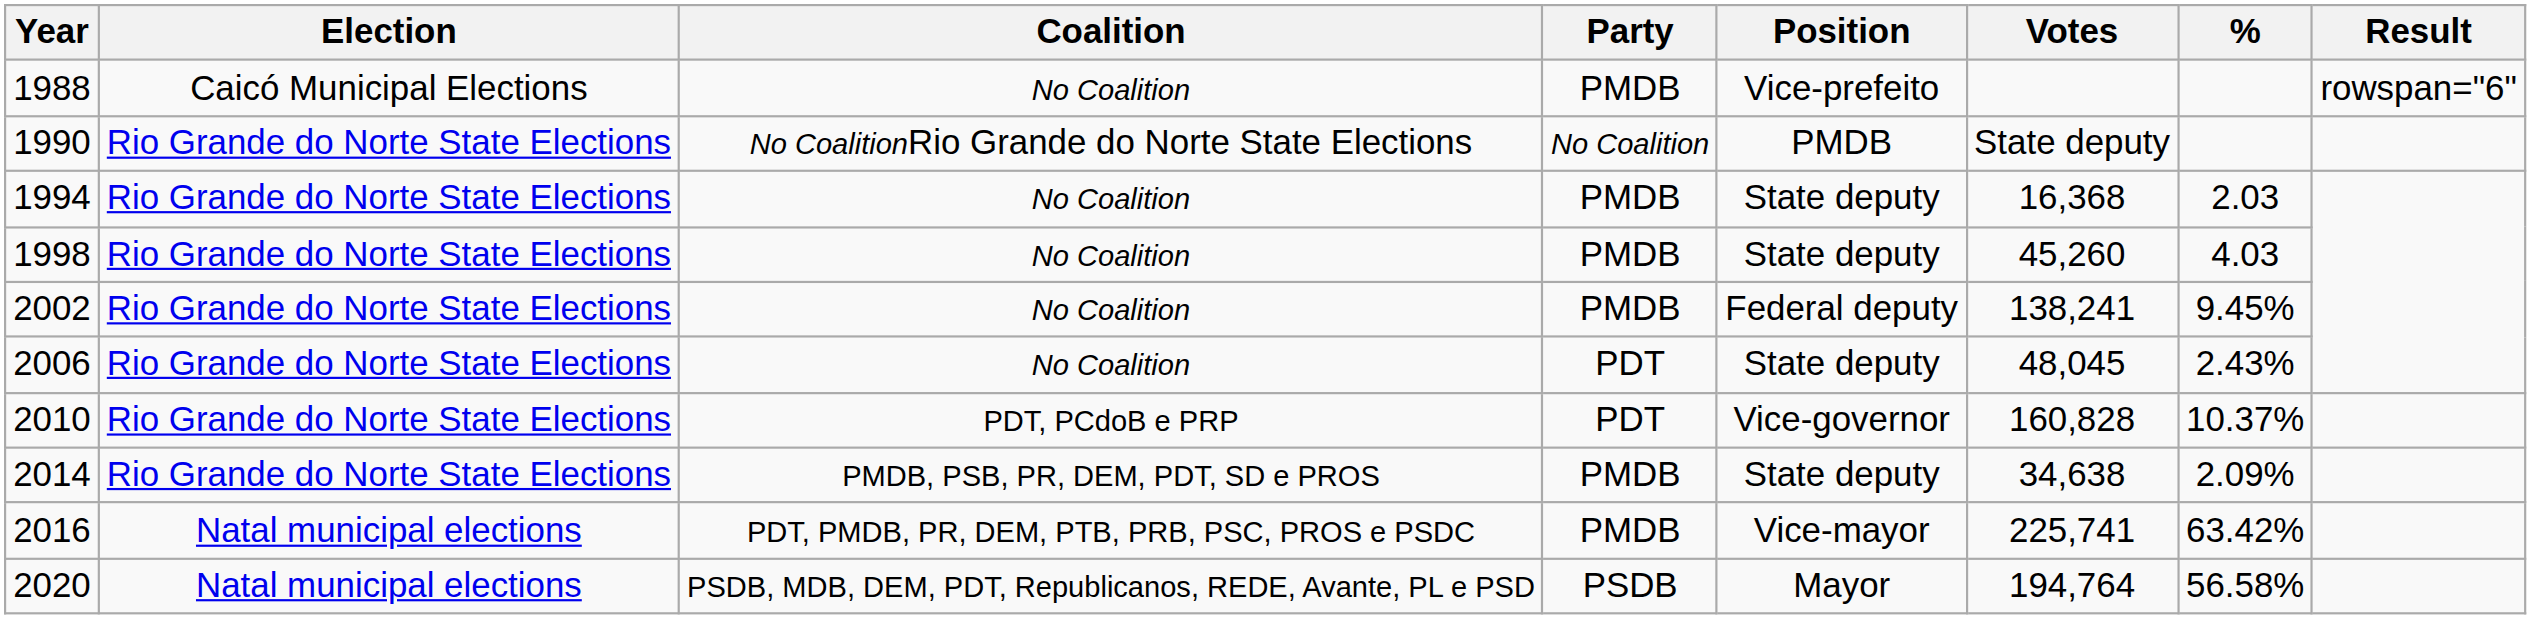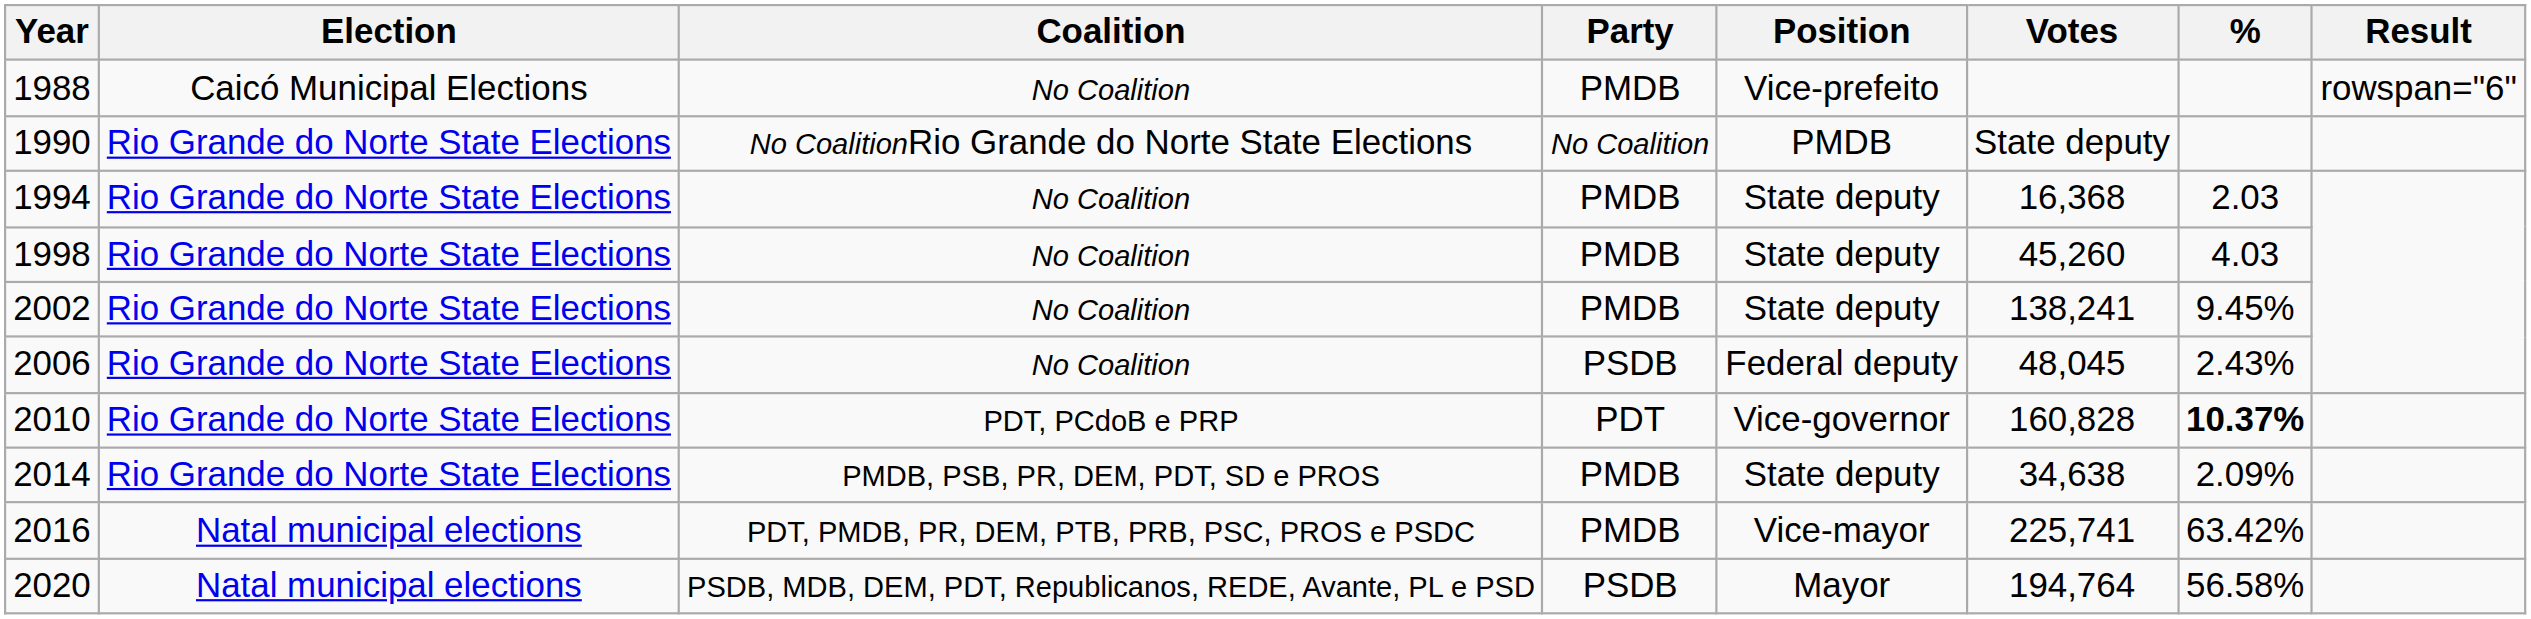(1842, 308) Federal deputy -> (1842, 308) State deputy
(1630, 364) PDT -> (1630, 364) PSDB
(1842, 364) State deputy -> (1842, 364) Federal deputy
(2245, 419) normal -> (2245, 419) bold
